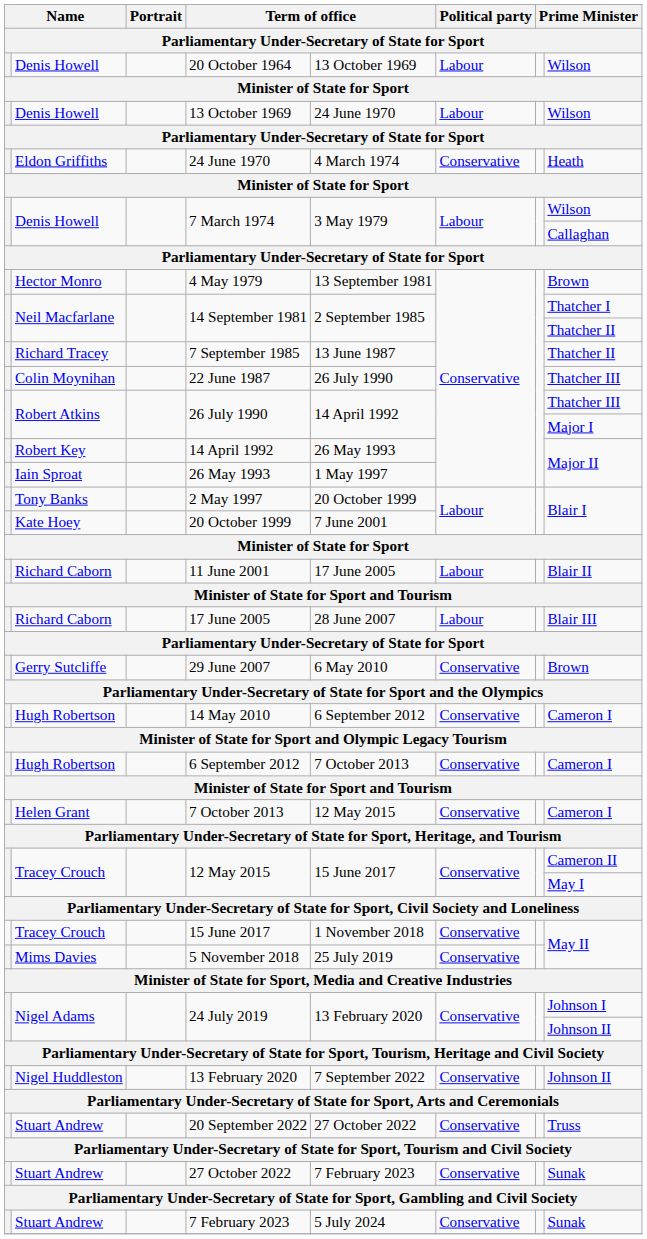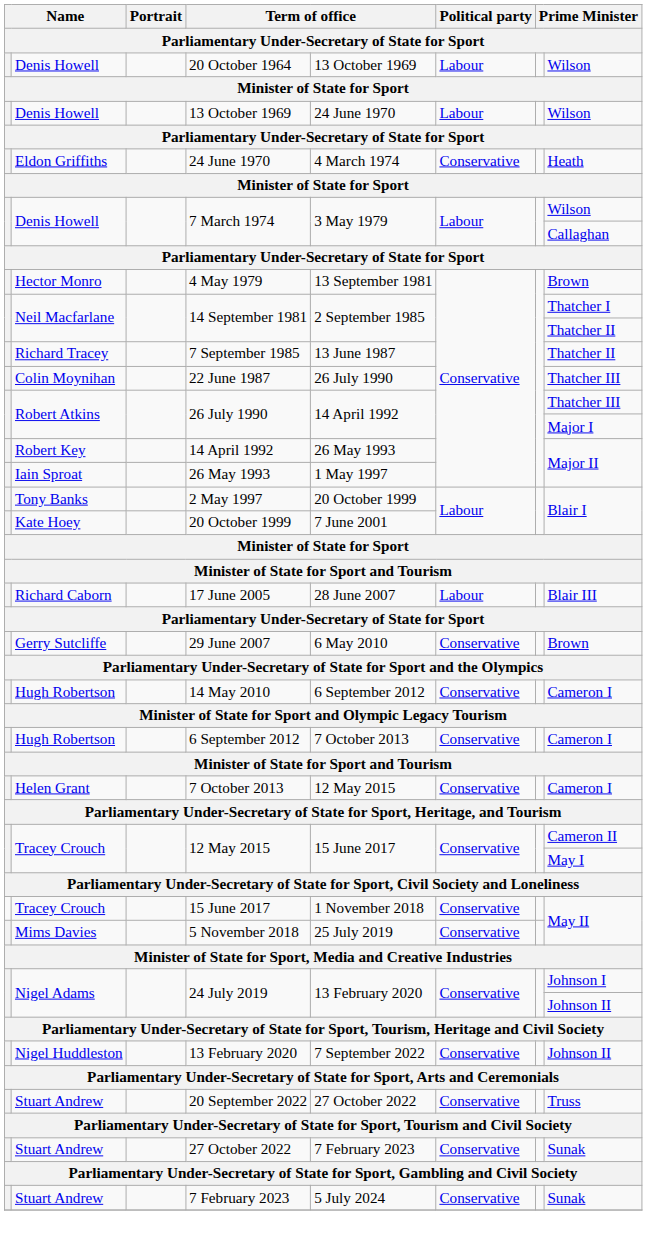- row: (63, 570)
